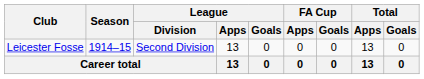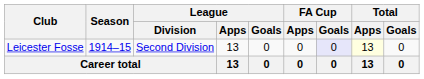(334, 47) no background -> (334, 47) lavender background
(368, 47) no background -> (368, 47) lightyellow background
